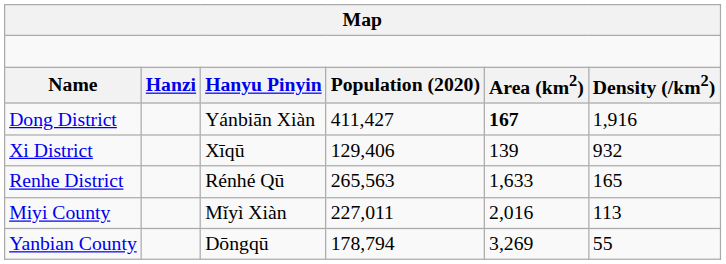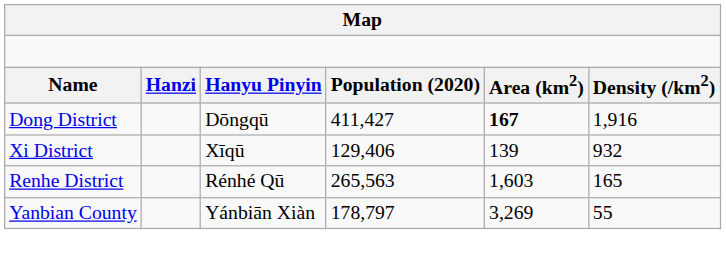(260, 119) Yánbiān Xiàn -> (237, 119) Dōngqū
(511, 181) 1,633 -> (511, 181) 1,603
- row: (60, 212)
(237, 243) Dōngqū -> (260, 212) Yánbiān Xiàn
(363, 243) 178,794 -> (363, 212) 178,797
